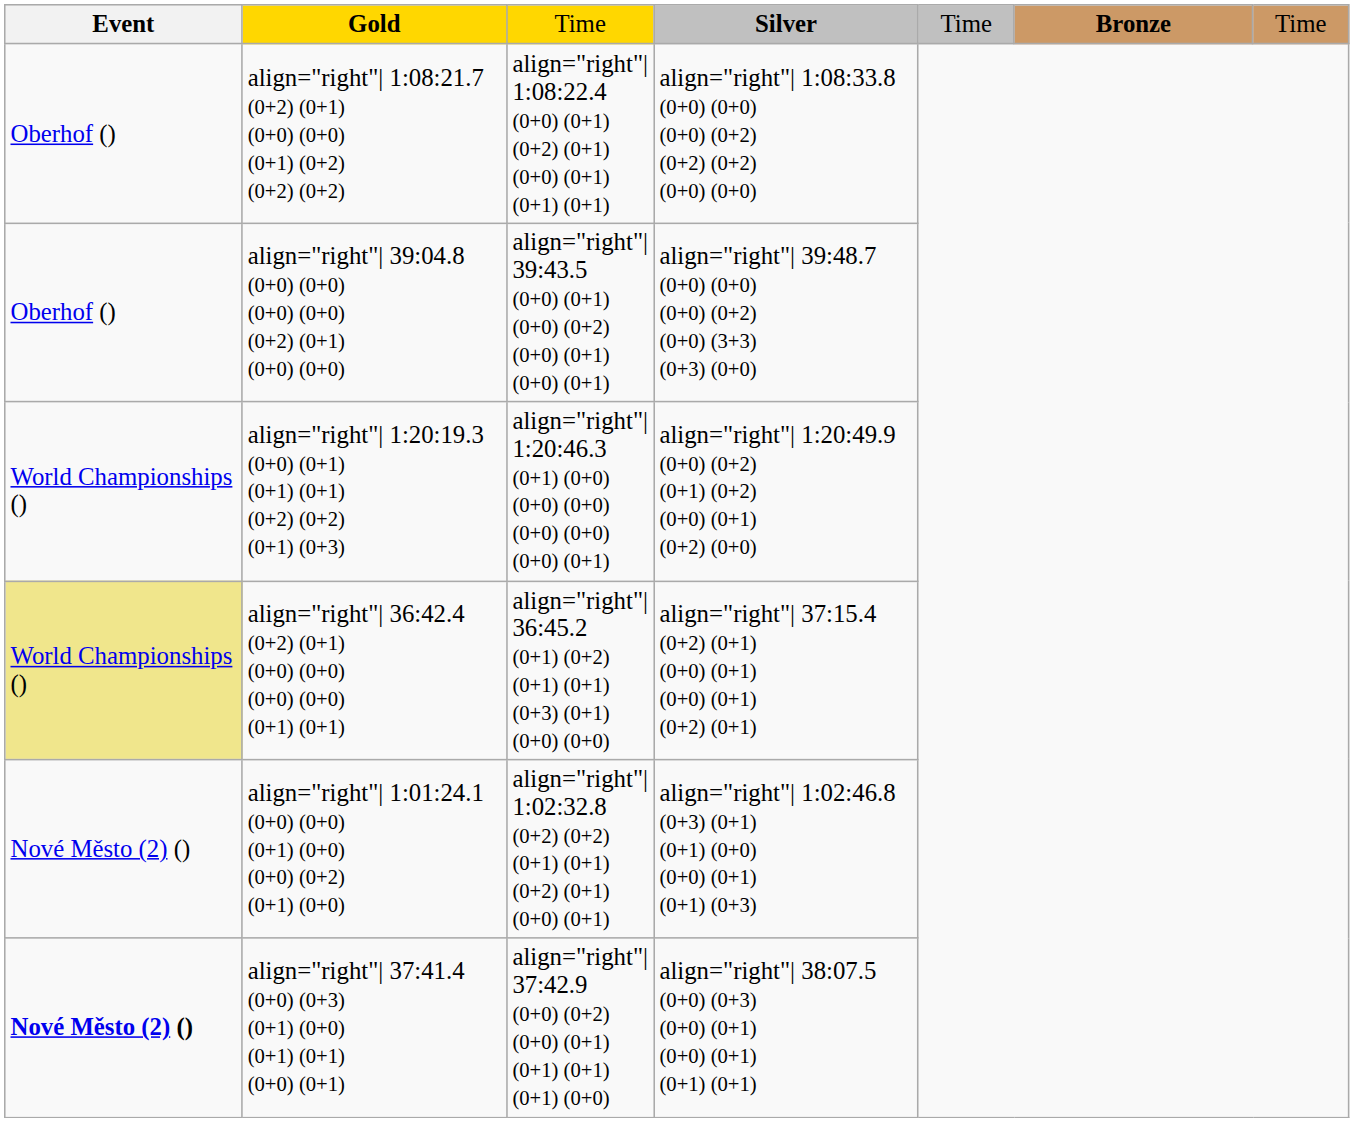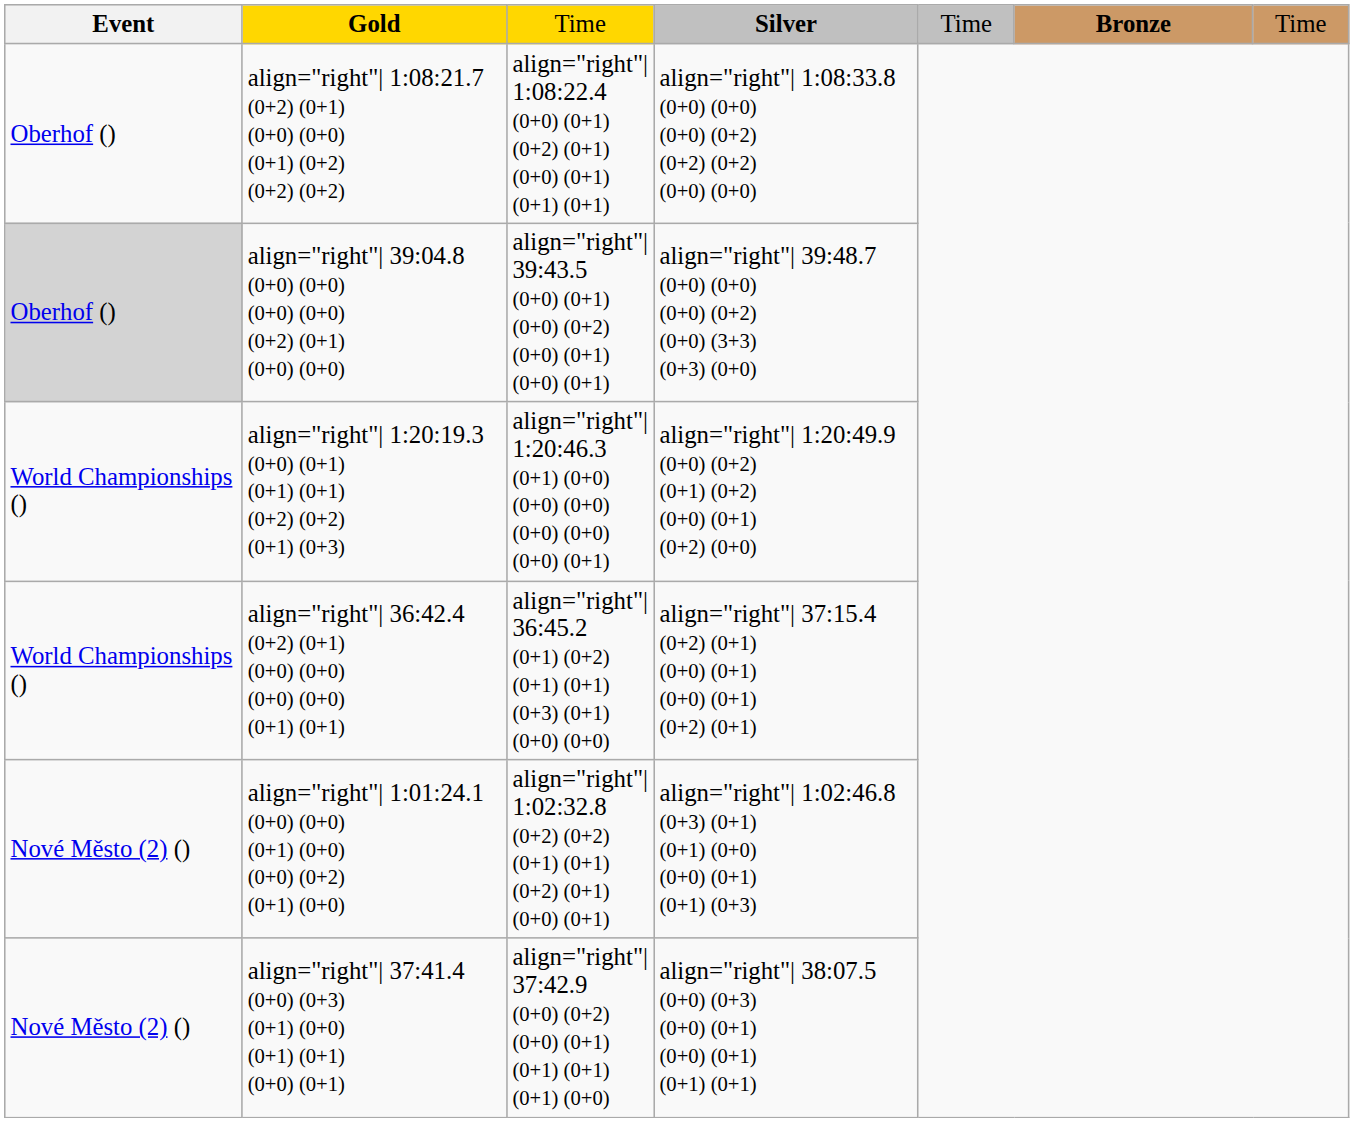(63, 312) no background -> (63, 312) lightgrey background
(121, 669) khaki background -> (121, 669) no background
(102, 1027) bold -> (100, 1027) normal
